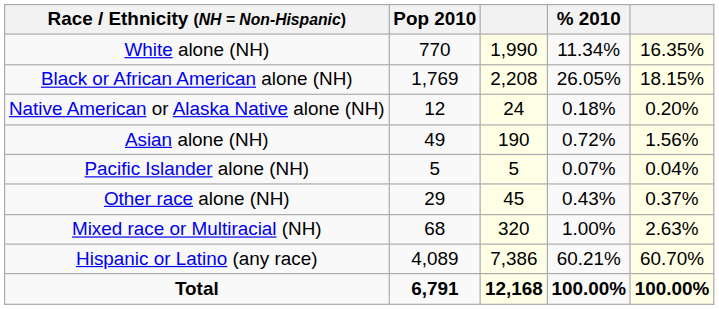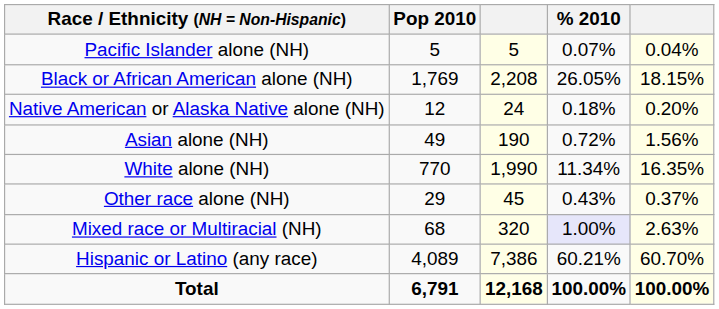rows swapped: (197, 49) <-> (197, 169)
(589, 229) no background -> (589, 229) lavender background
